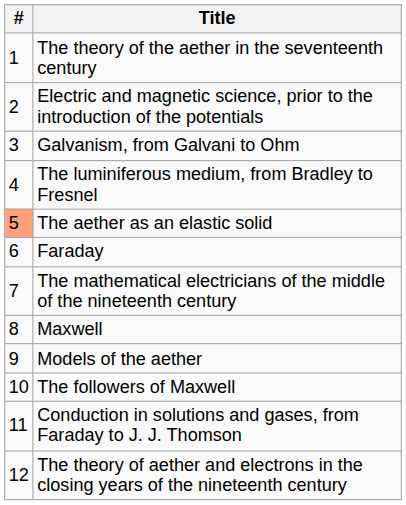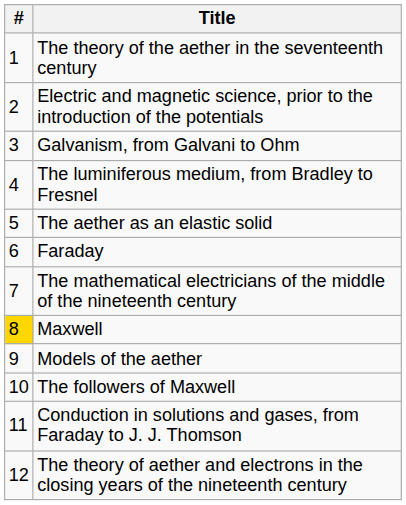(14, 223) lightsalmon background -> (14, 223) no background
(14, 329) no background -> (14, 329) gold background
